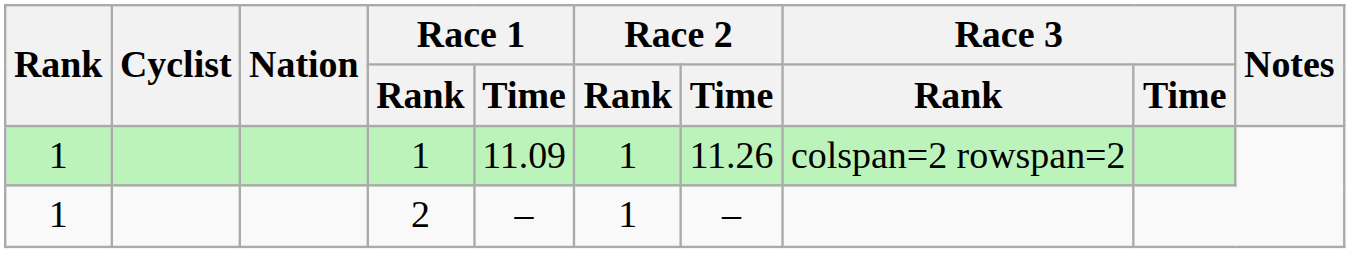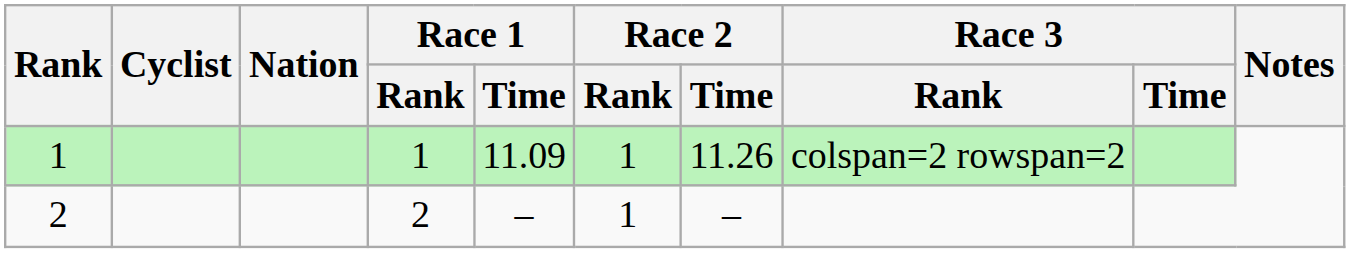(58, 214) 1 -> (58, 214) 2
